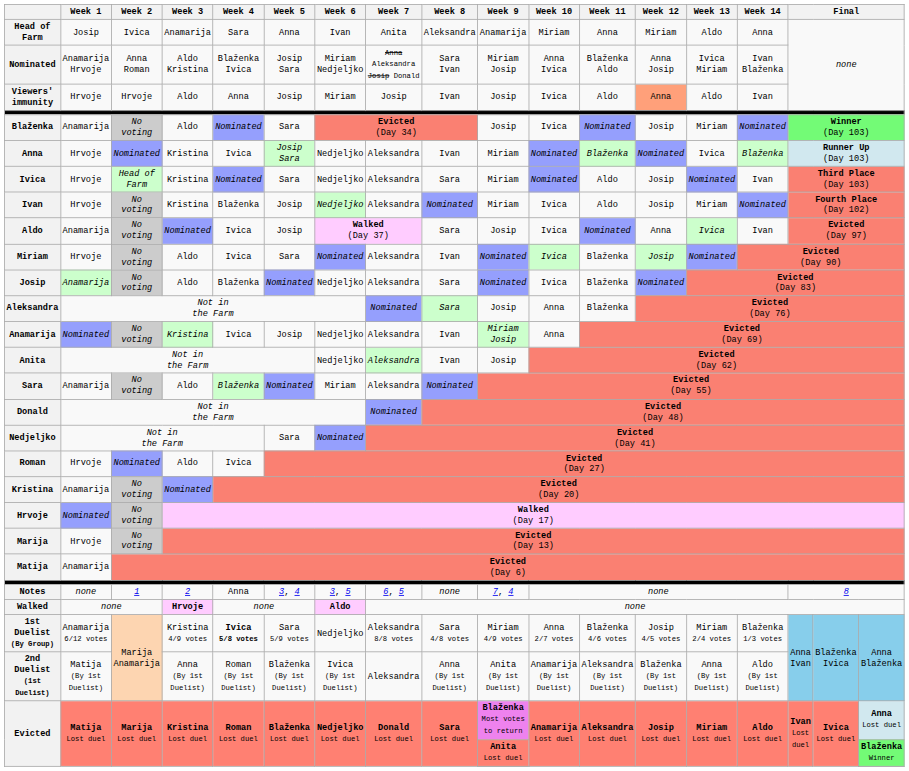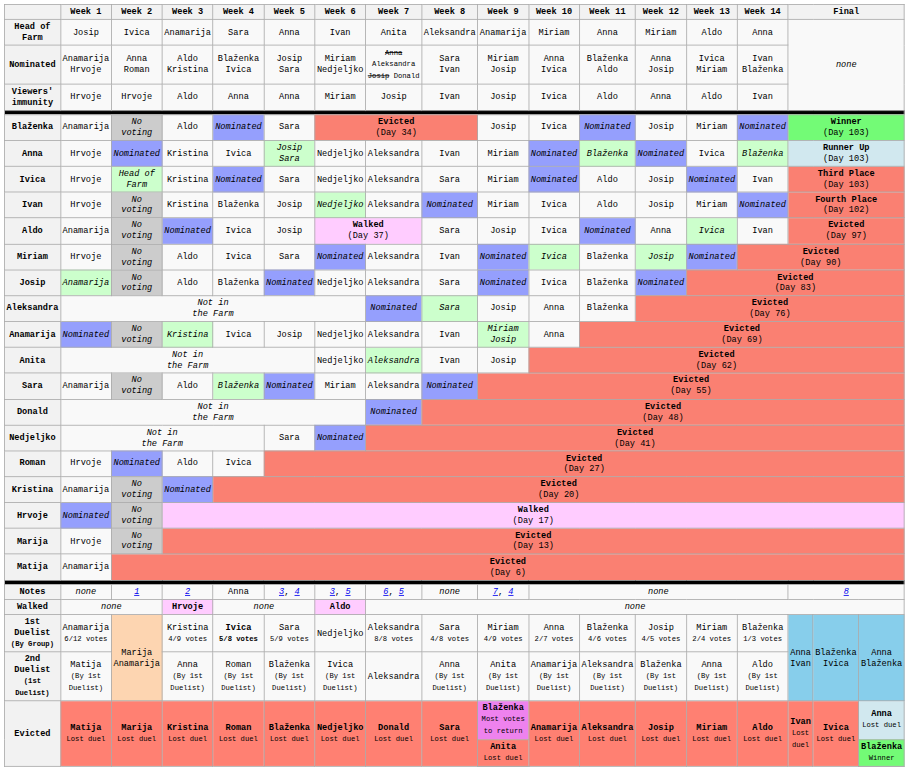(289, 97) Josip -> (289, 97) Anna
(661, 97) lightsalmon background -> (661, 97) no background
